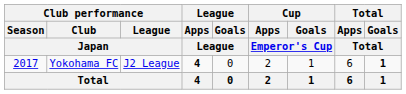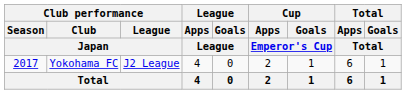(197, 64) bold -> (197, 64) normal
(383, 64) bold -> (383, 64) normal
